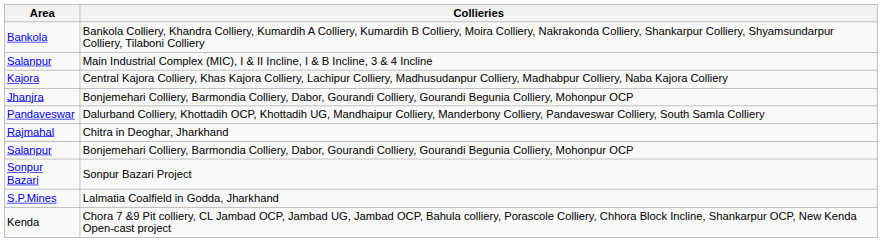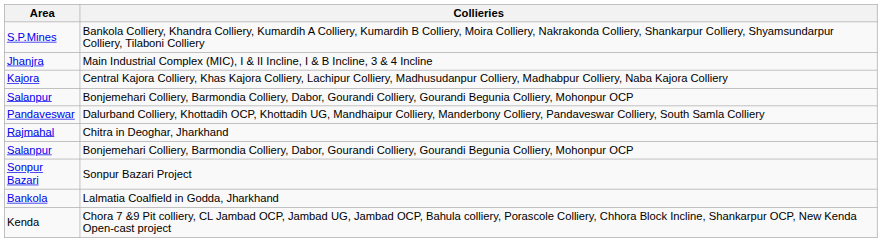(27, 37) Bankola -> (32, 37) S.P.Mines
(29, 61) Salanpur -> (25, 61) Jhanjra
(25, 97) Jhanjra -> (29, 97) Salanpur
(32, 198) S.P.Mines -> (27, 198) Bankola
